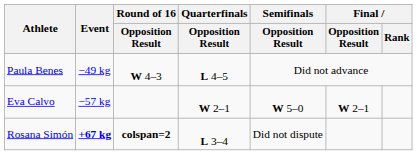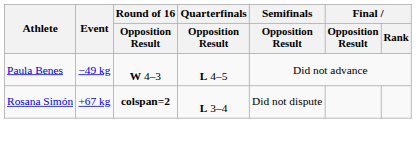- row: (31, 102)
(95, 134) bold -> (94, 102) normal
